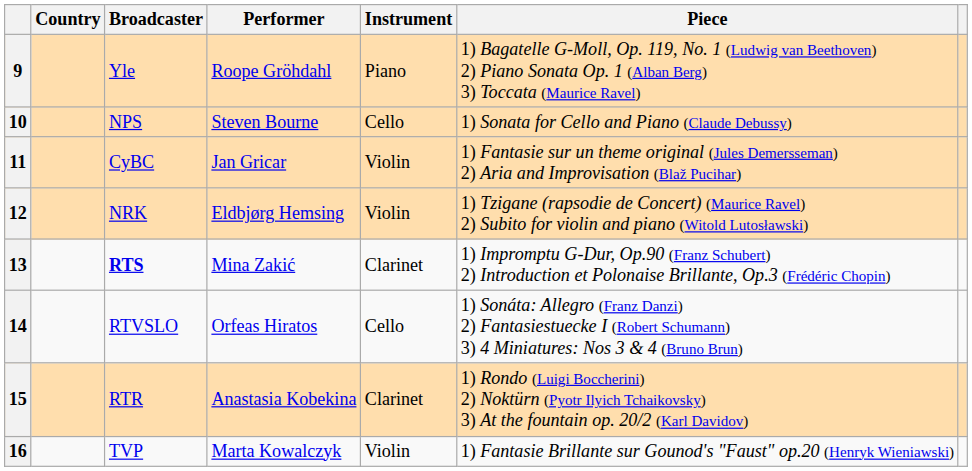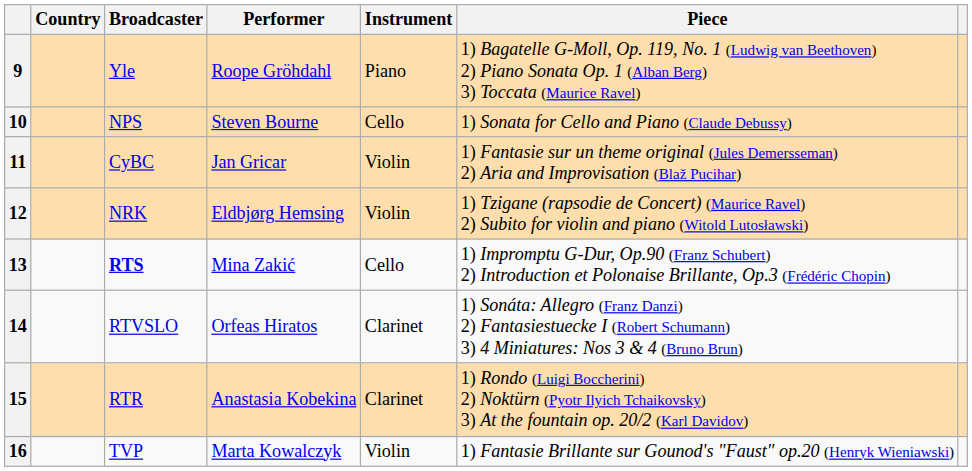(394, 265) Clarinet -> (384, 265) Cello
(384, 327) Cello -> (394, 327) Clarinet
